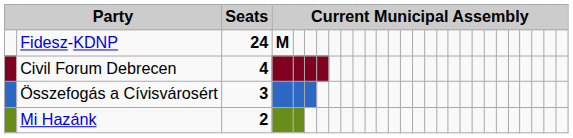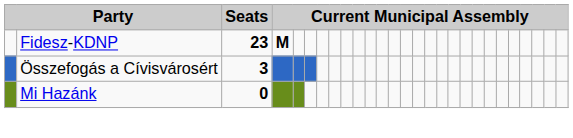(259, 42) 24 -> (259, 42) 23
- row: (98, 68)
(264, 119) 2 -> (264, 94) 0
